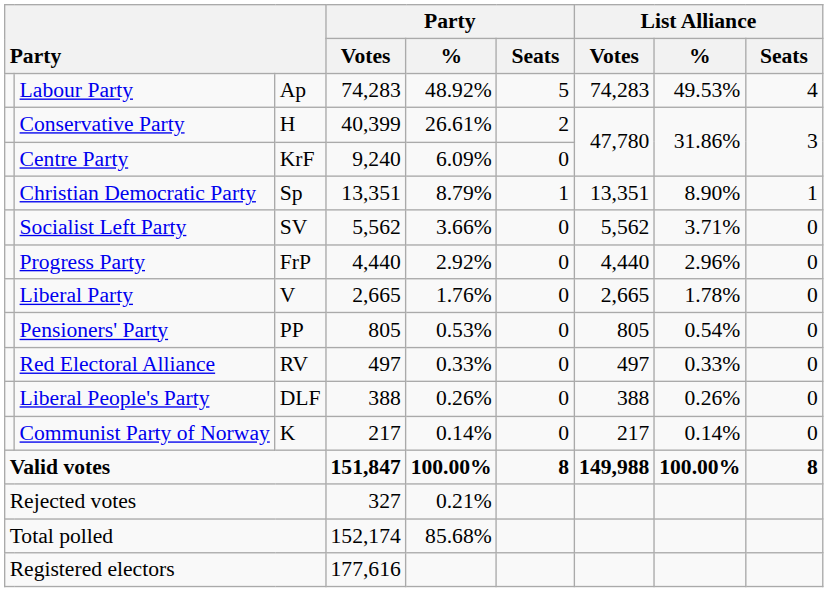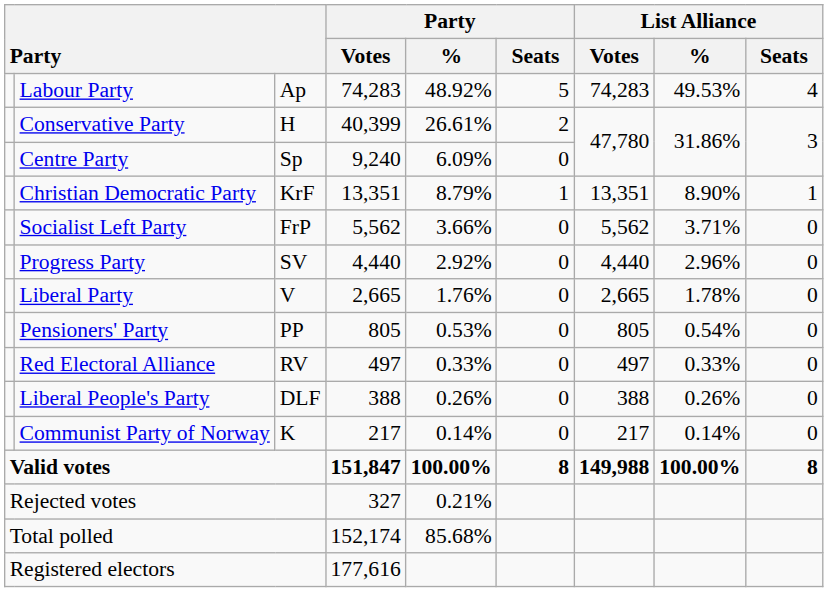(297, 158) KrF -> (291, 158) Sp
(291, 192) Sp -> (297, 192) KrF
(294, 227) SV -> (295, 227) FrP
(295, 261) FrP -> (294, 261) SV
